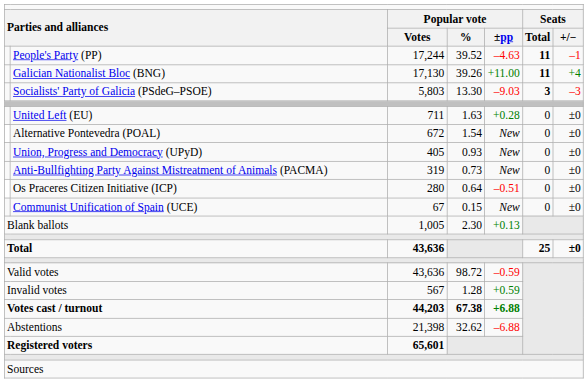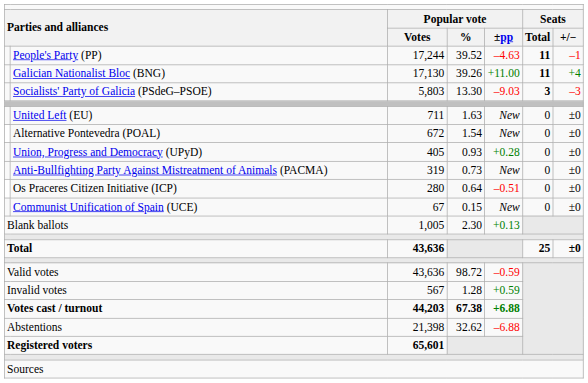(506, 115) +0.28 -> (510, 115) New
(510, 152) New -> (506, 152) +0.28
